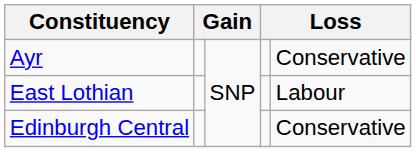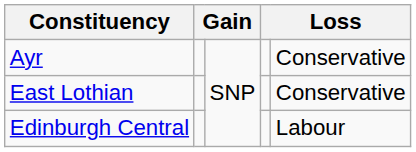(310, 92) Labour -> (341, 92) Conservative
(341, 127) Conservative -> (310, 127) Labour
